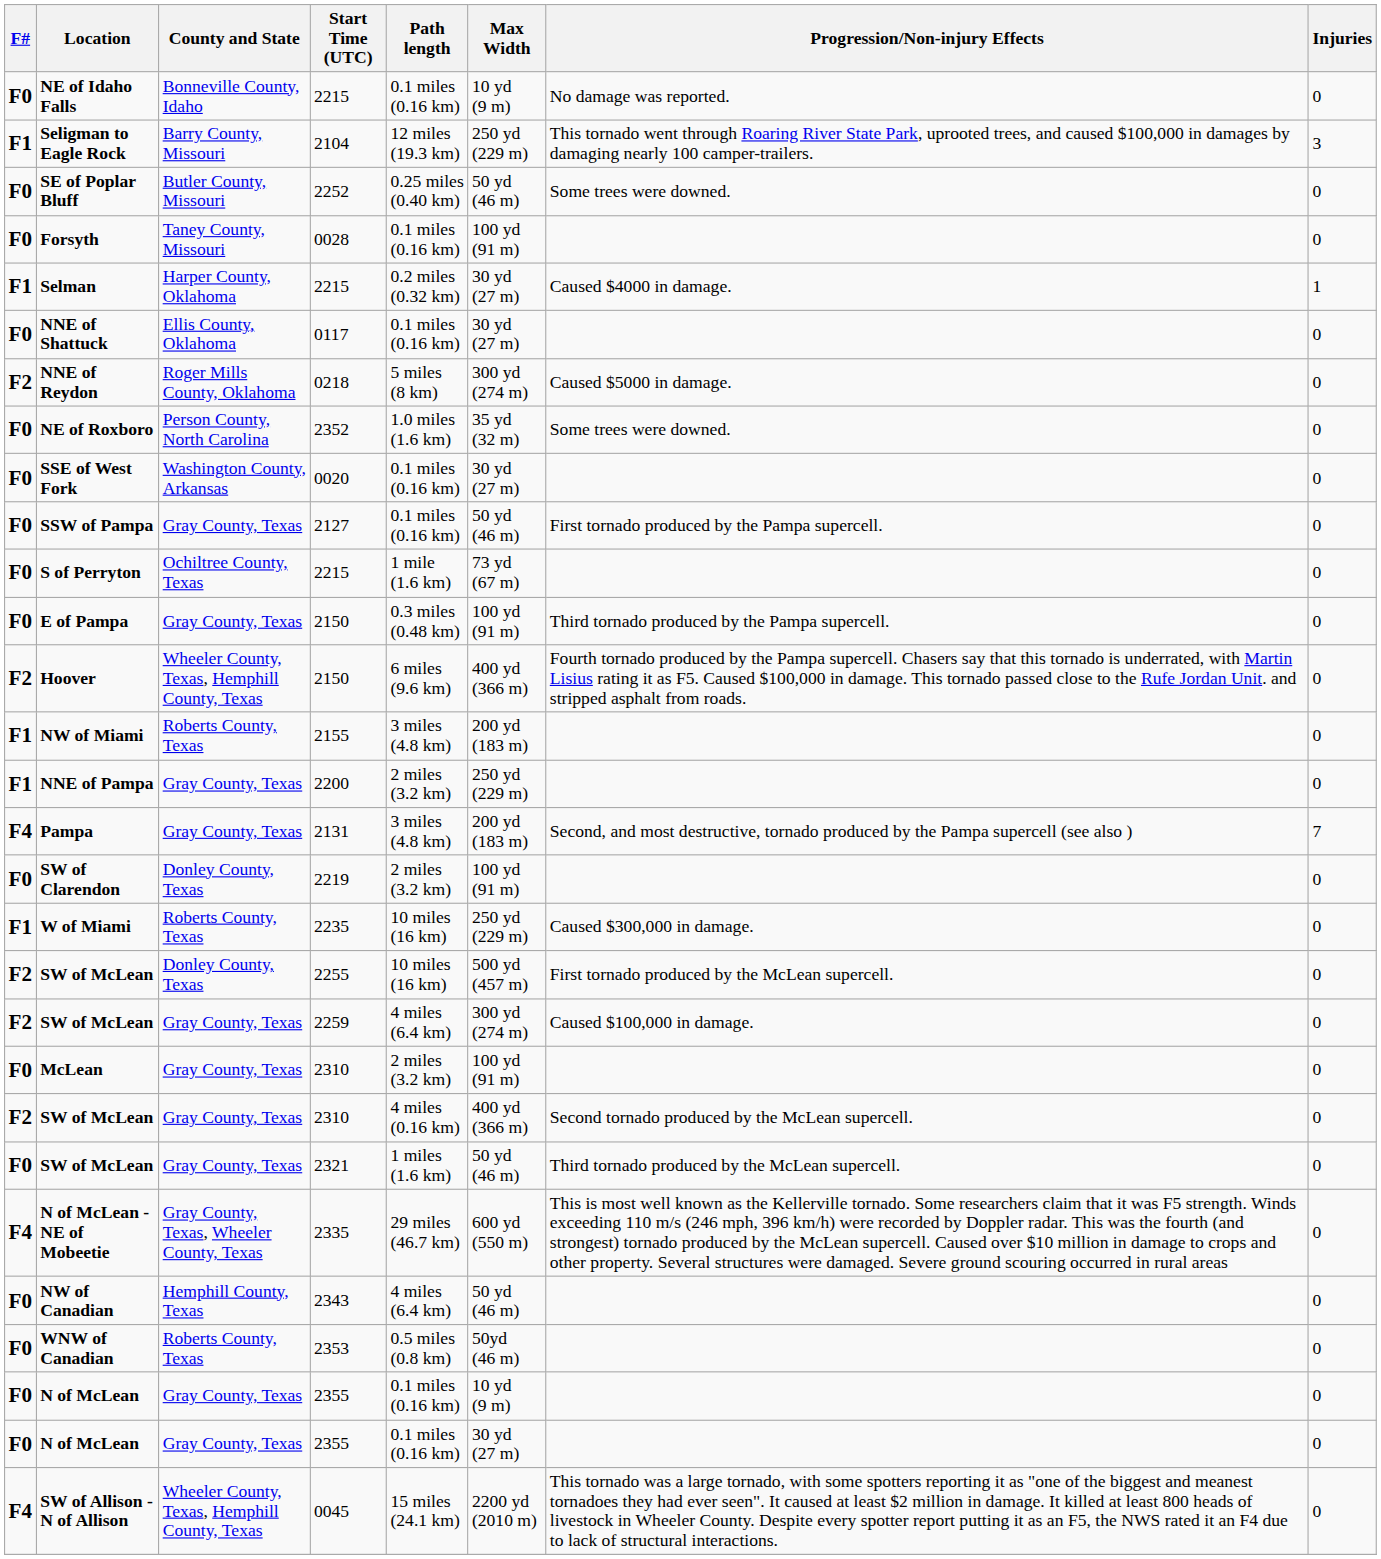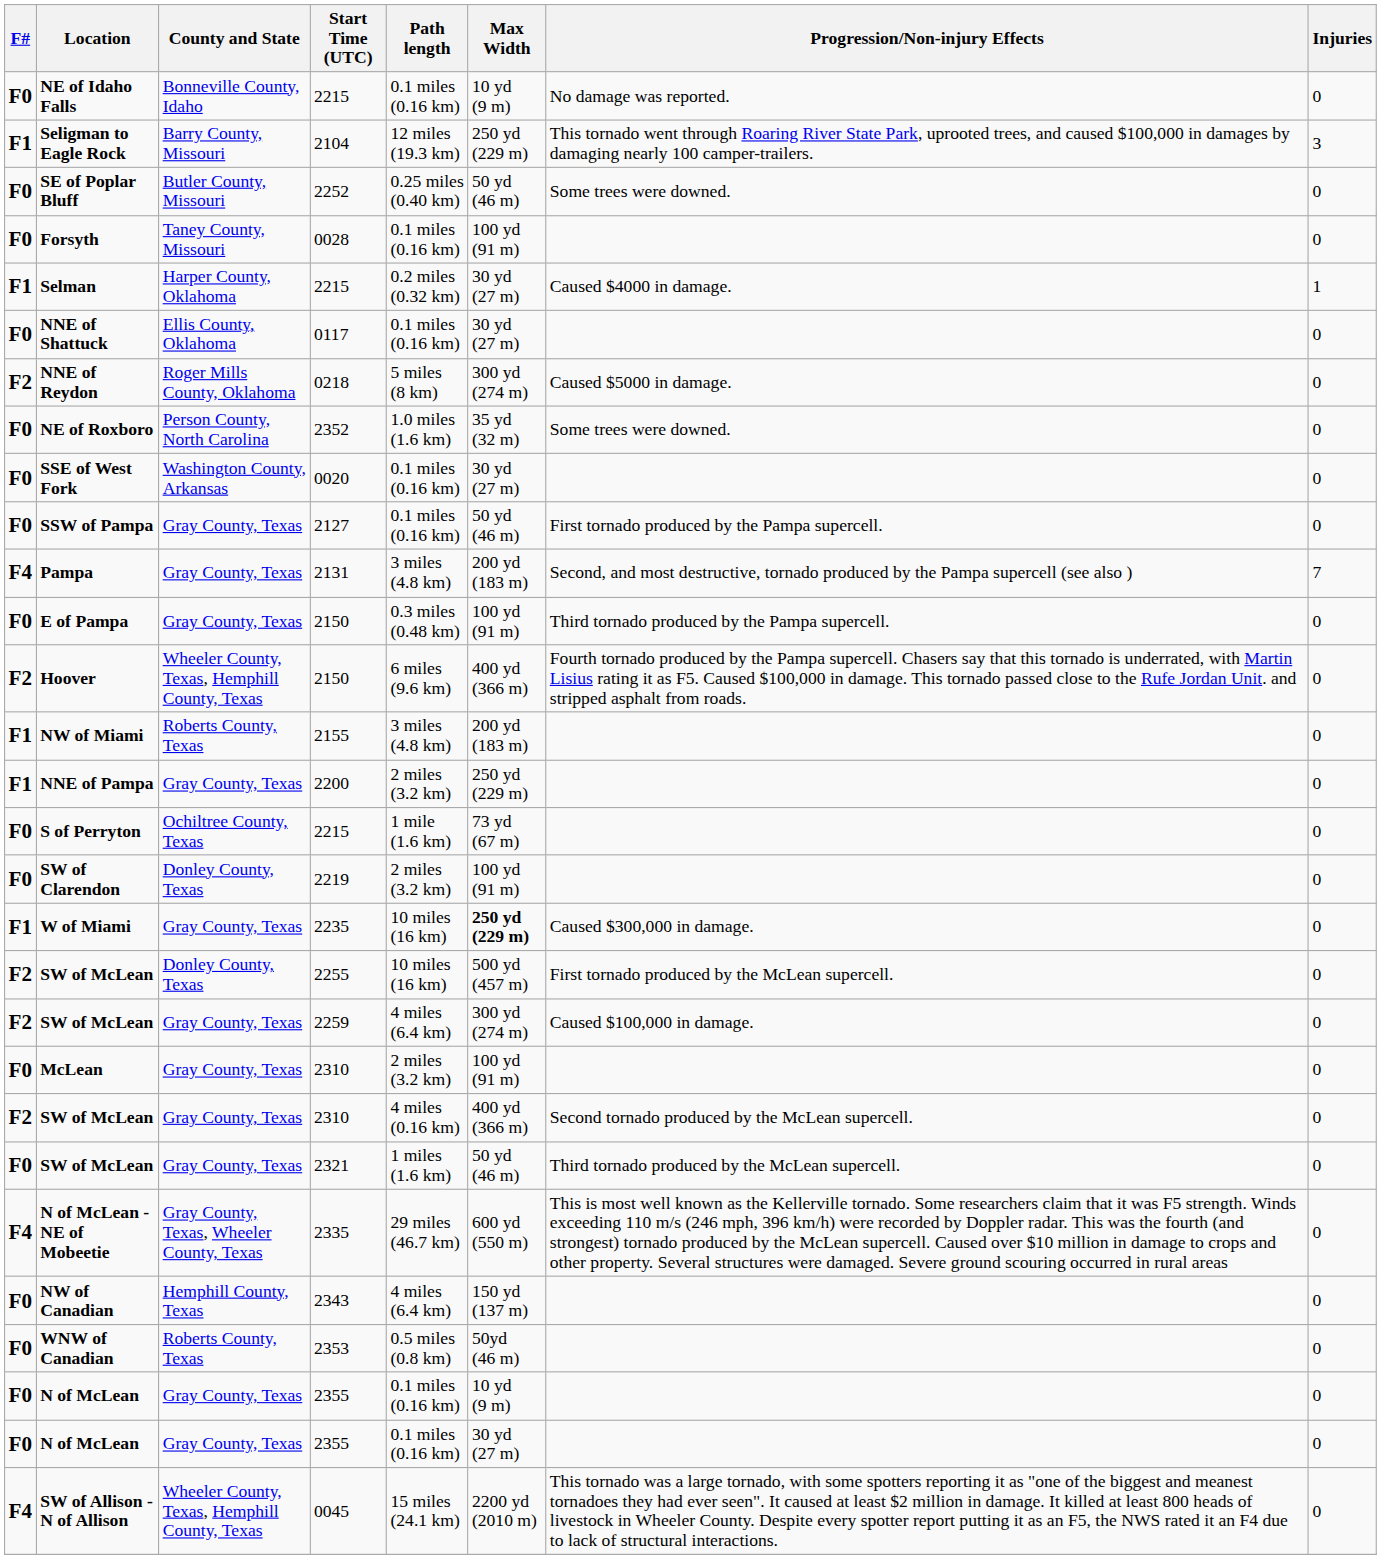rows swapped: (67, 831) <-> (91, 572)
(220, 926) Roberts County, Texas -> (232, 926) Gray County, Texas
(500, 926) normal -> (500, 926) bold
(496, 1300) 50 yd (46 m) -> (500, 1300) 150 yd (137 m)
